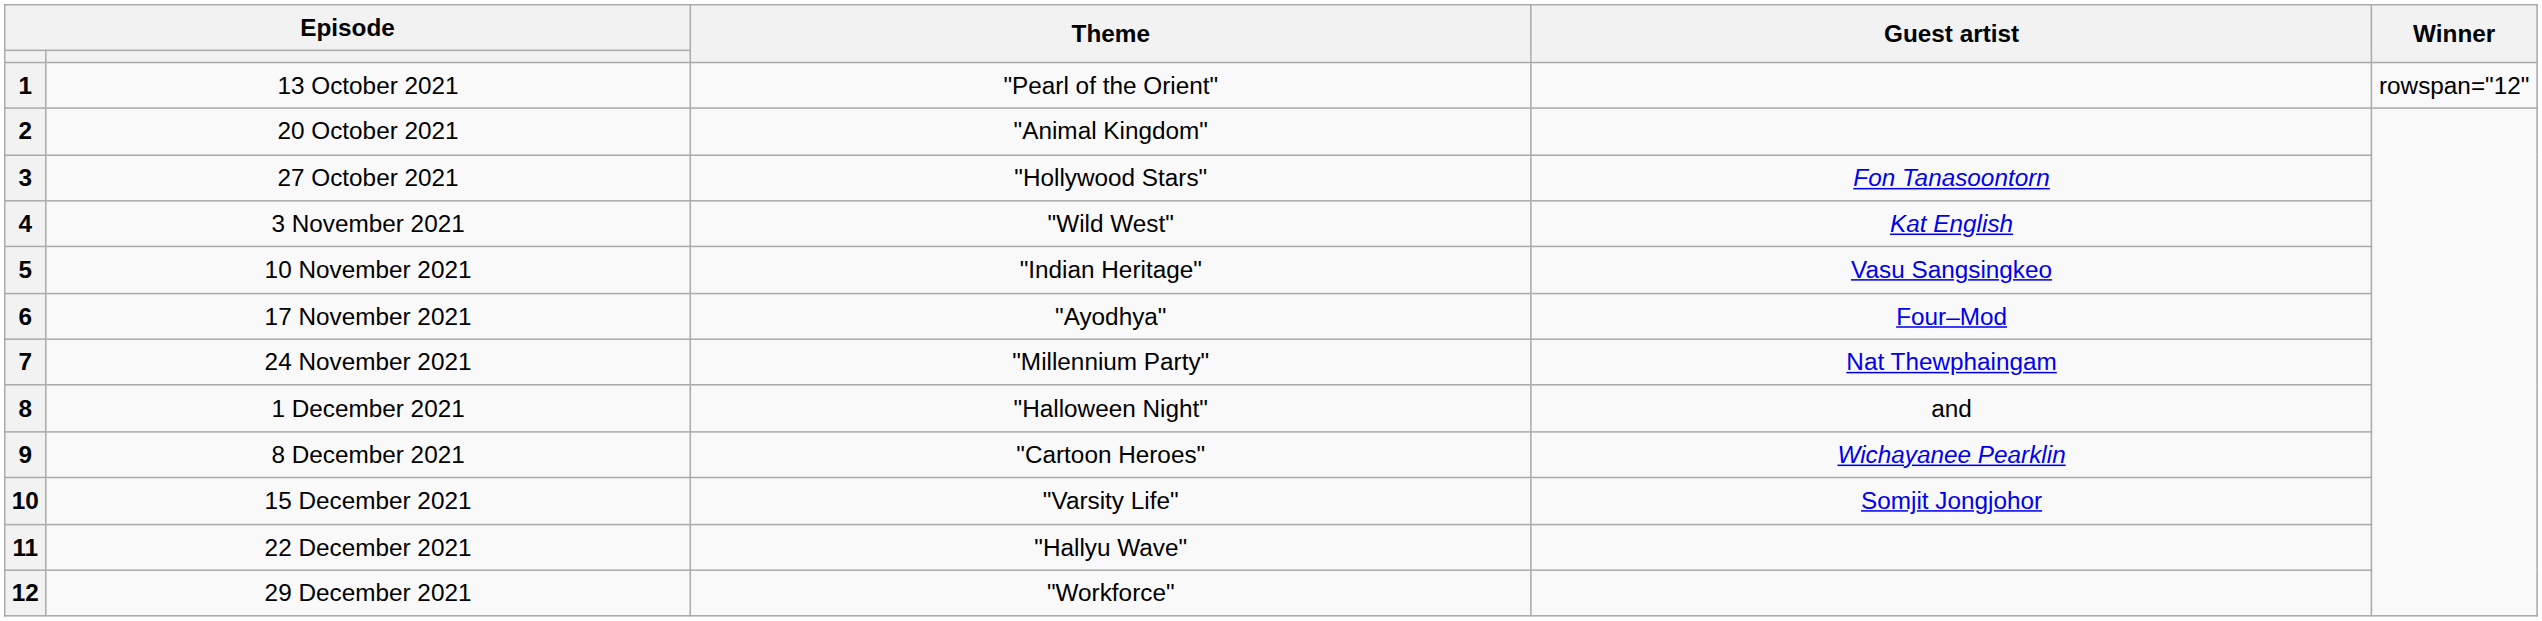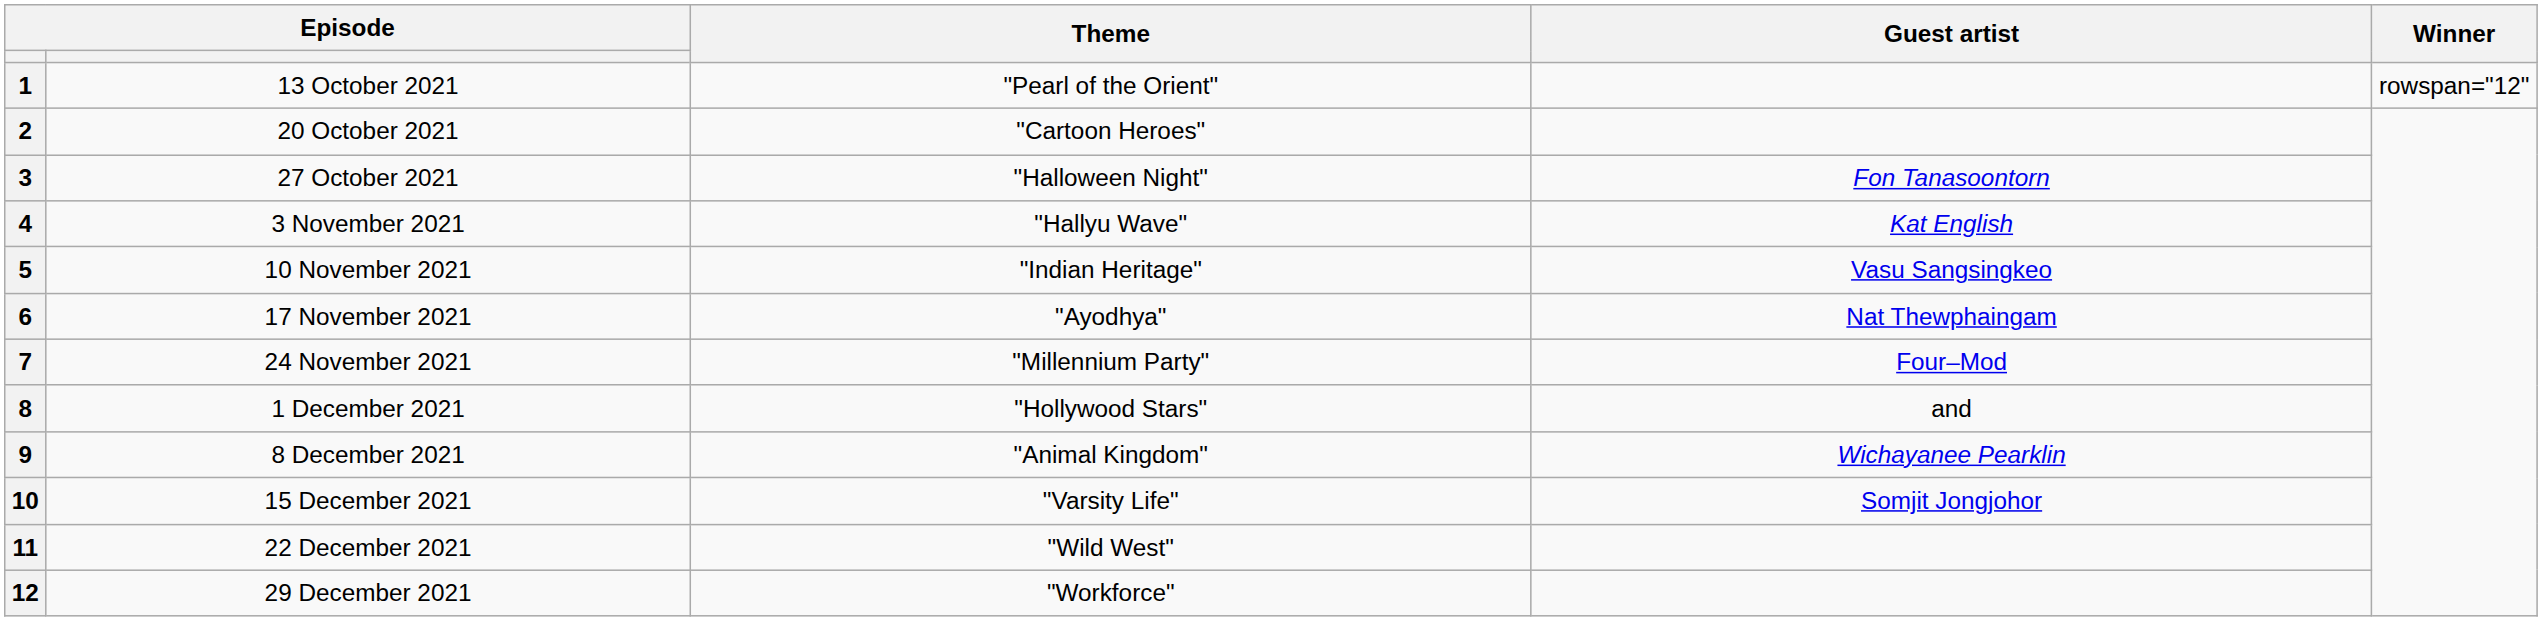(1111, 131) "Animal Kingdom" -> (1111, 131) "Cartoon Heroes"
(1111, 178) "Hollywood Stars" -> (1111, 178) "Halloween Night"
(1111, 224) "Wild West" -> (1111, 224) "Hallyu Wave"
(1952, 316) Four–Mod -> (1952, 316) Nat Thewphaingam
(1952, 362) Nat Thewphaingam -> (1952, 362) Four–Mod
(1111, 408) "Halloween Night" -> (1111, 408) "Hollywood Stars"
(1111, 455) "Cartoon Heroes" -> (1111, 455) "Animal Kingdom"
(1111, 547) "Hallyu Wave" -> (1111, 547) "Wild West"
